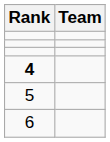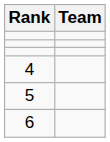(29, 68) bold -> (29, 68) normal
